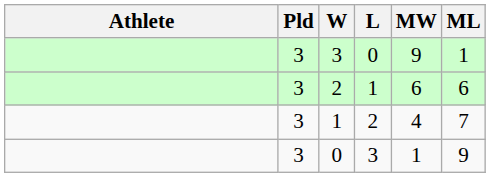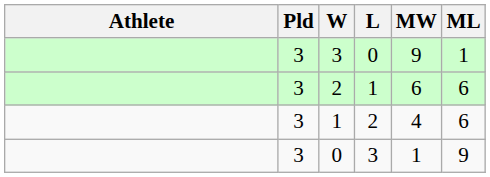(464, 121) 7 -> (464, 121) 6
